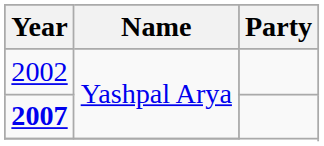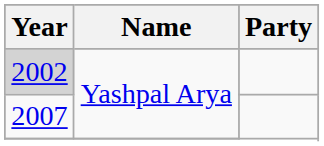(40, 71) no background -> (40, 71) lightgrey background
(40, 116) bold -> (40, 116) normal
